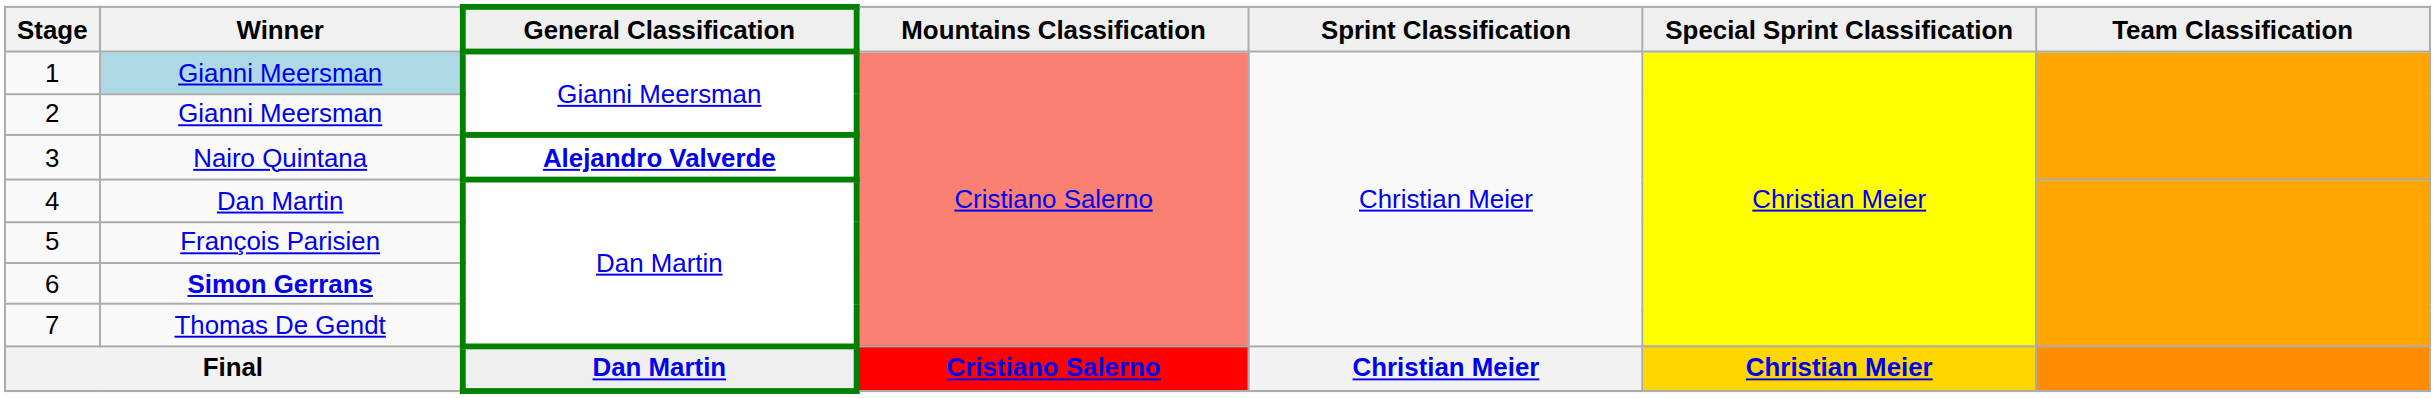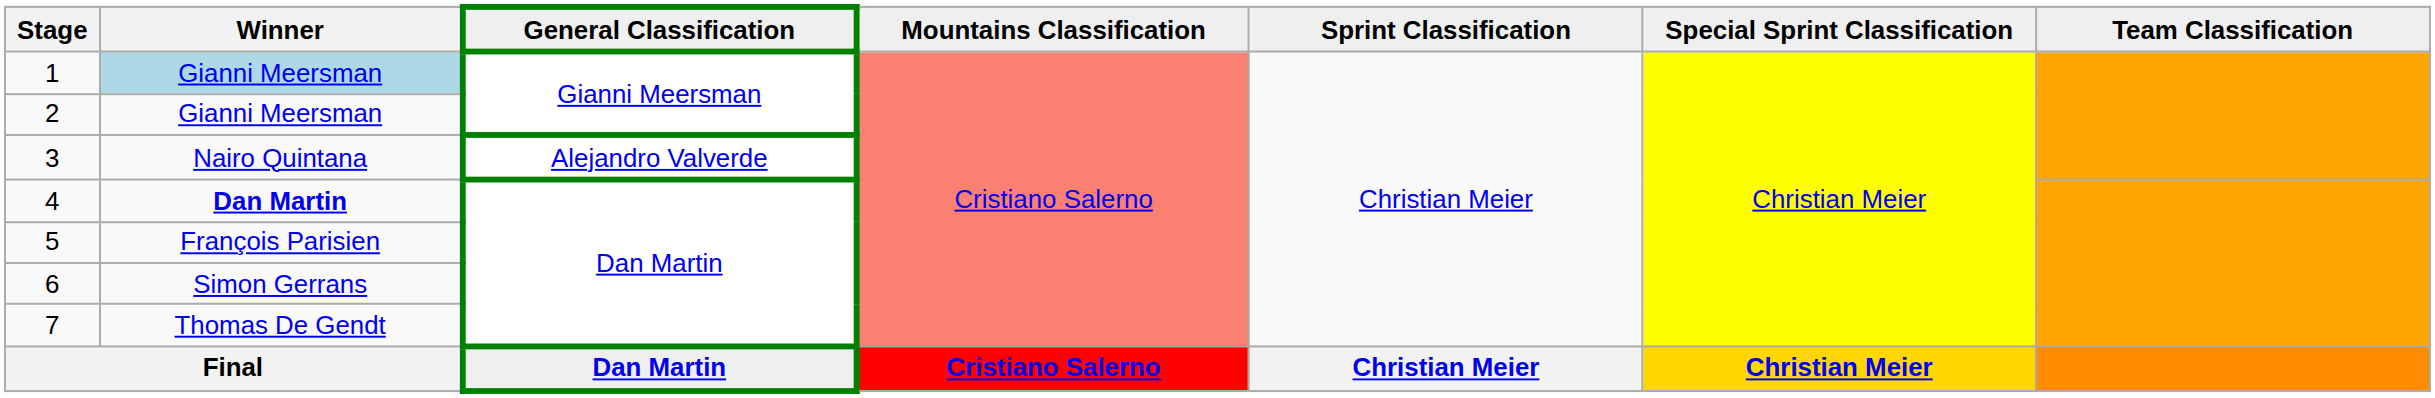(659, 158) bold -> (659, 158) normal
(280, 201) normal -> (280, 201) bold
(280, 284) bold -> (280, 284) normal
